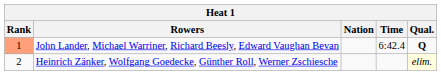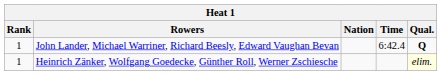(19, 45) lightsalmon background -> (19, 45) no background
(19, 62) 2 -> (19, 62) 1
